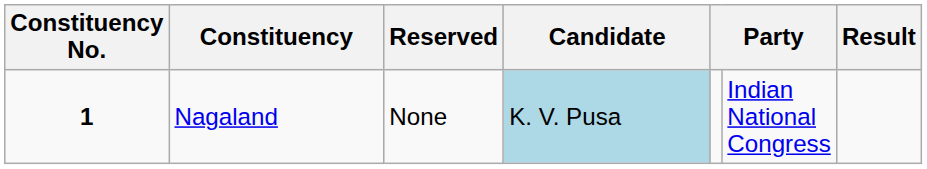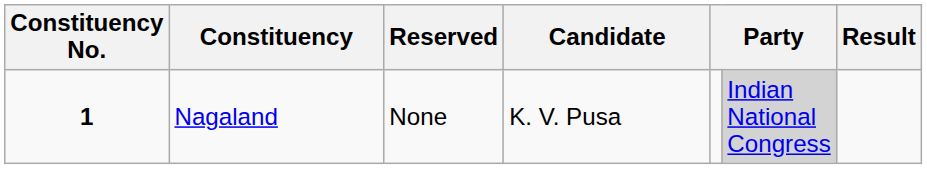(565, 116) lightblue background -> (565, 116) no background
(779, 116) no background -> (779, 116) lightgrey background
